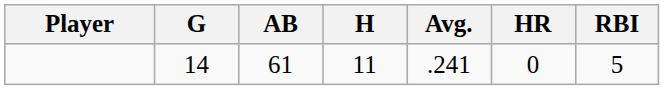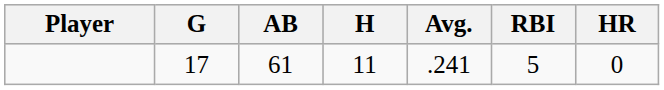columns swapped: (533, 24) <-> (617, 24)
(196, 63) 14 -> (196, 63) 17
